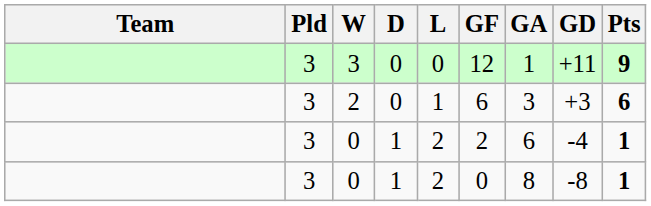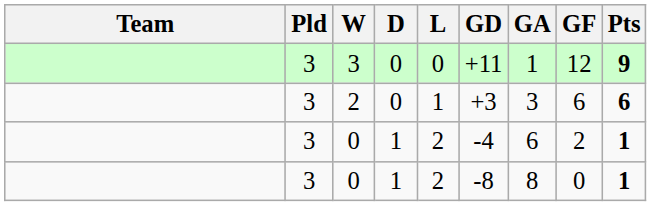columns swapped: (482, 24) <-> (577, 24)
